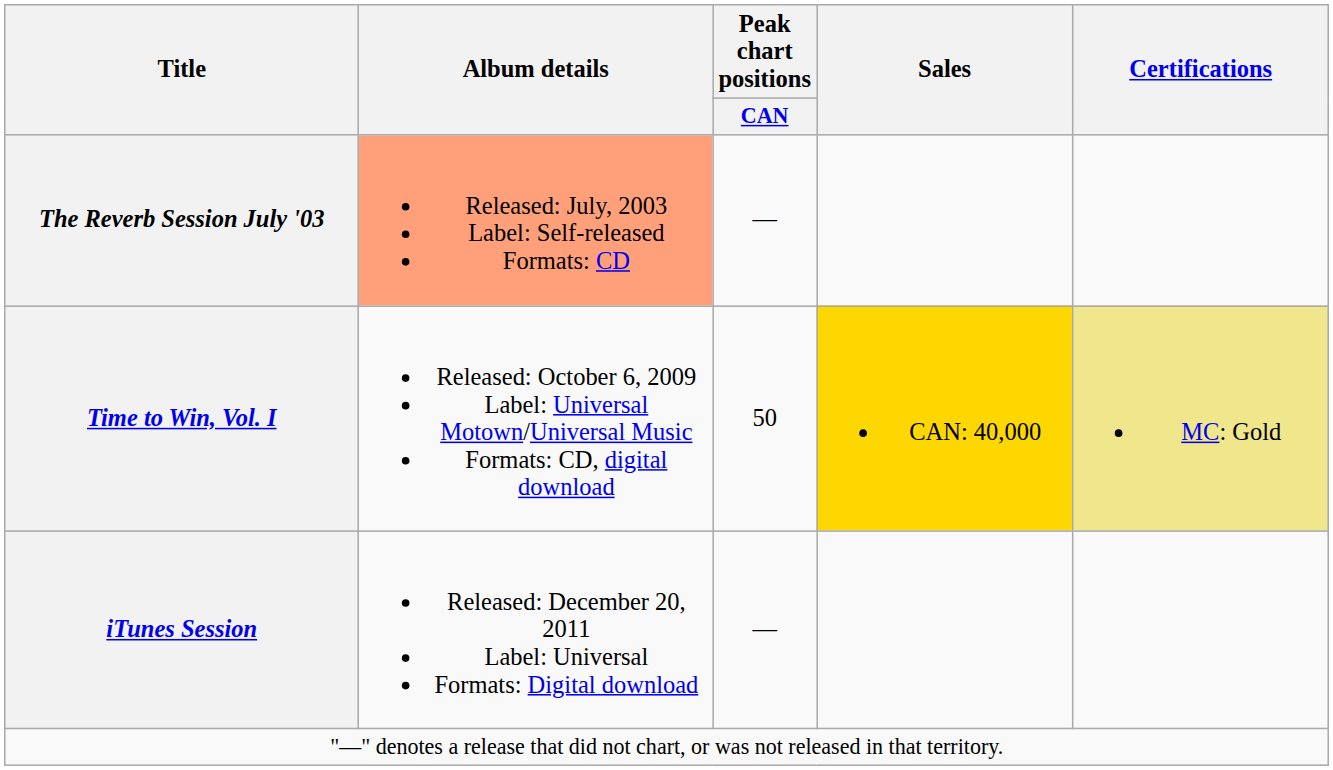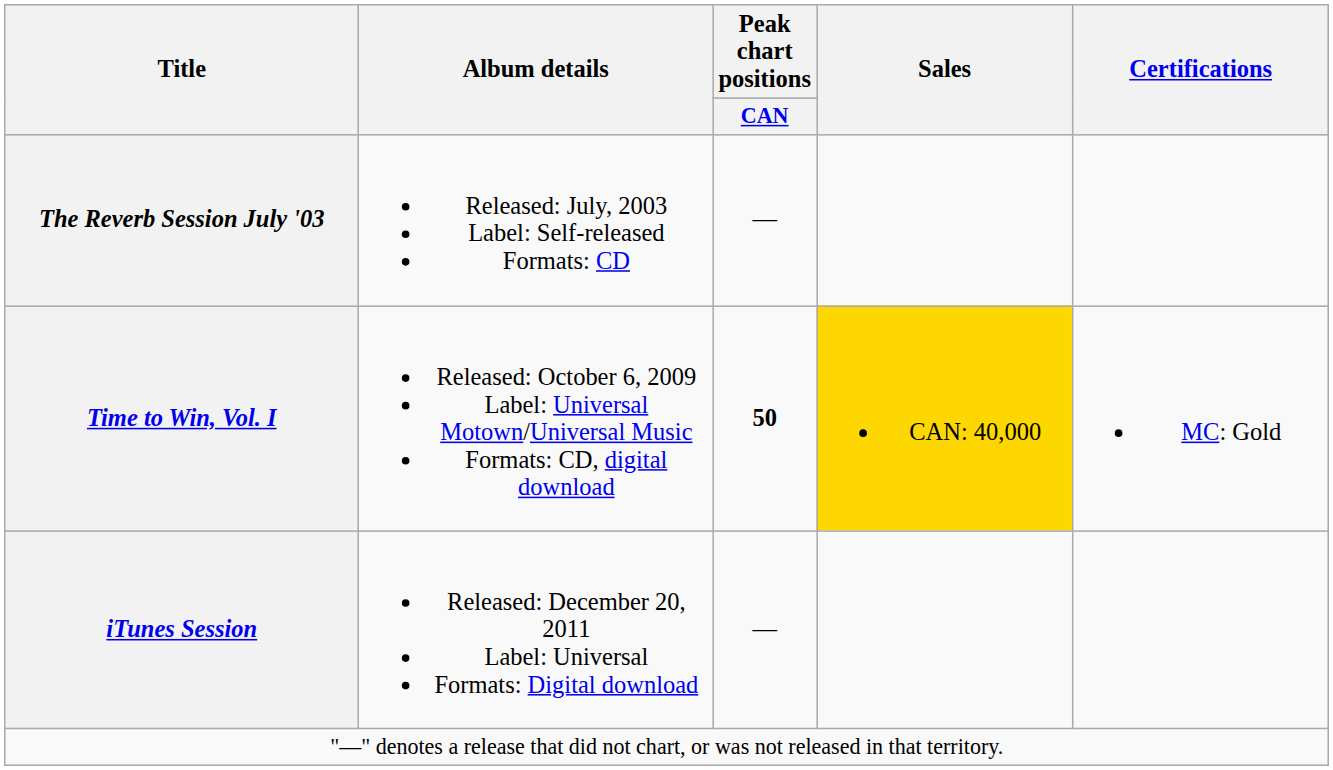(536, 234) lightsalmon background -> (536, 234) no background
(765, 417) normal -> (765, 417) bold
(1201, 432) khaki background -> (1201, 432) no background
